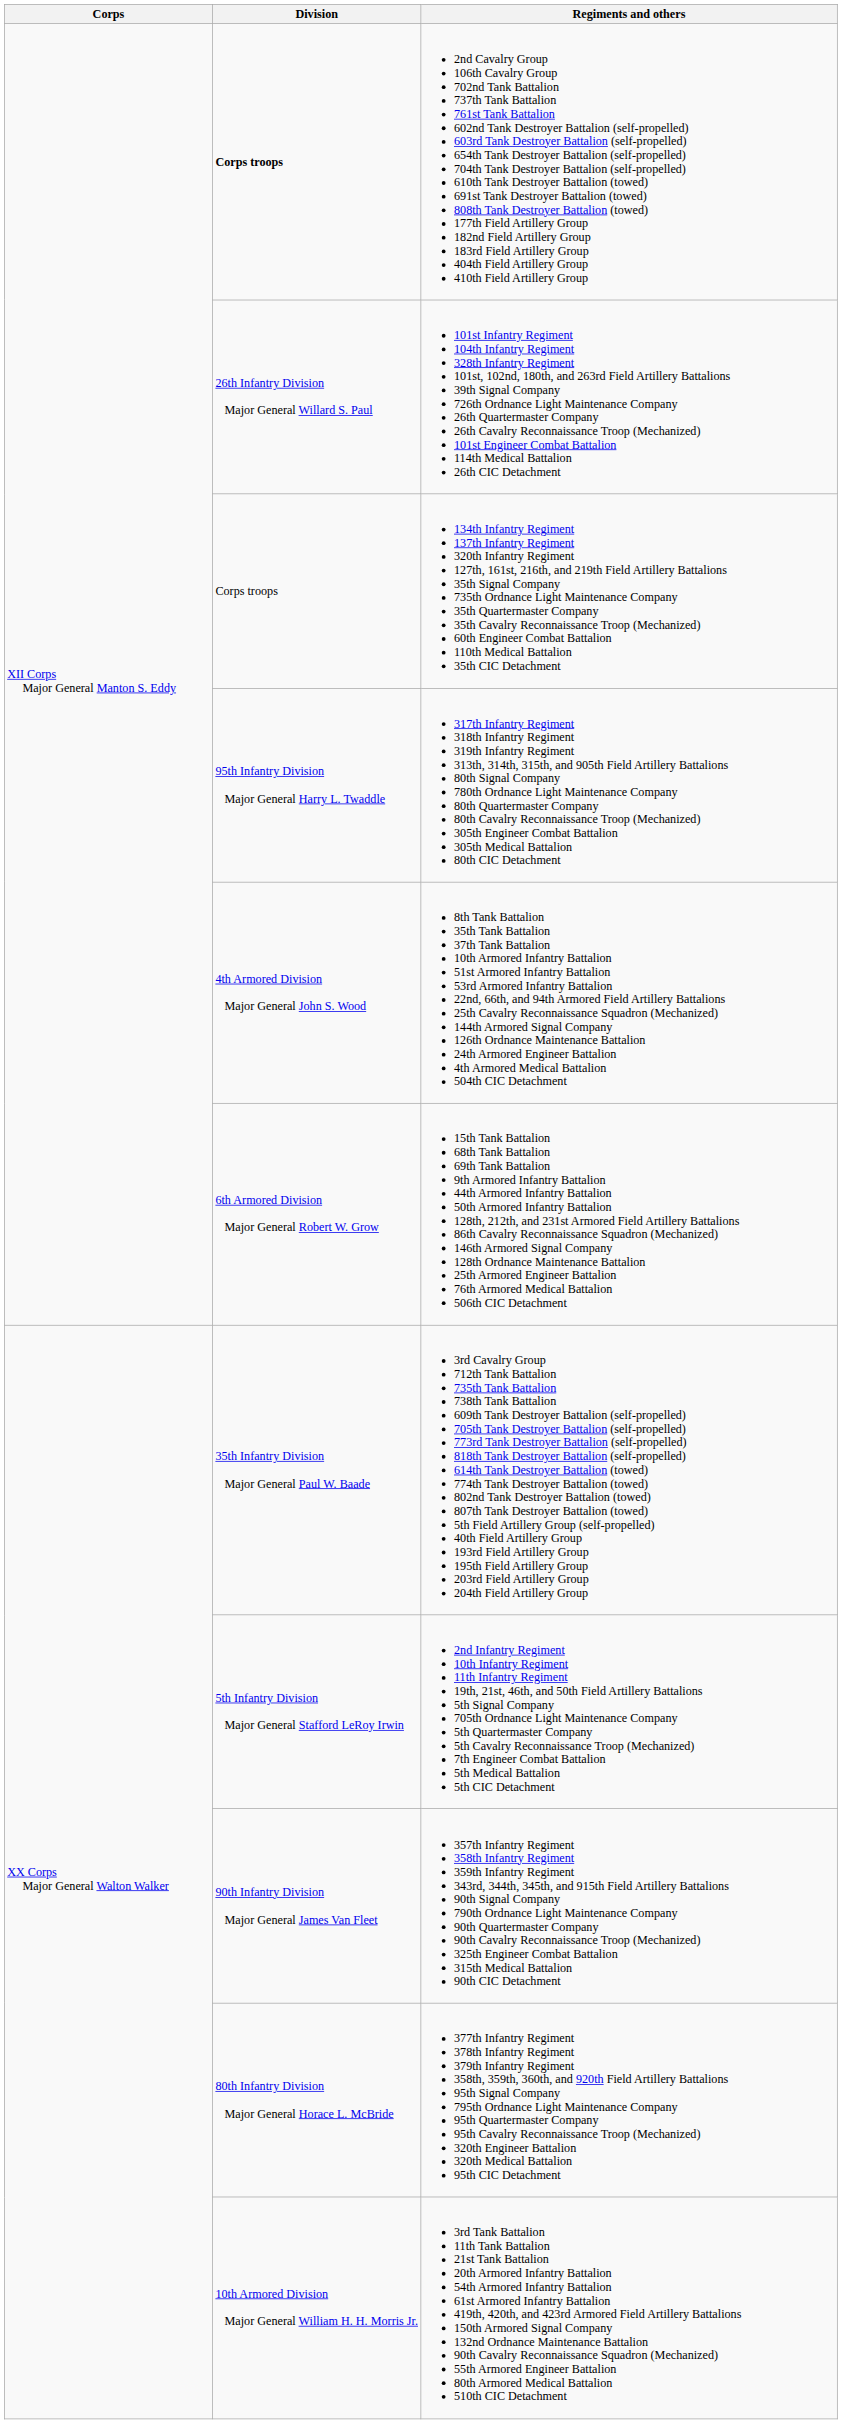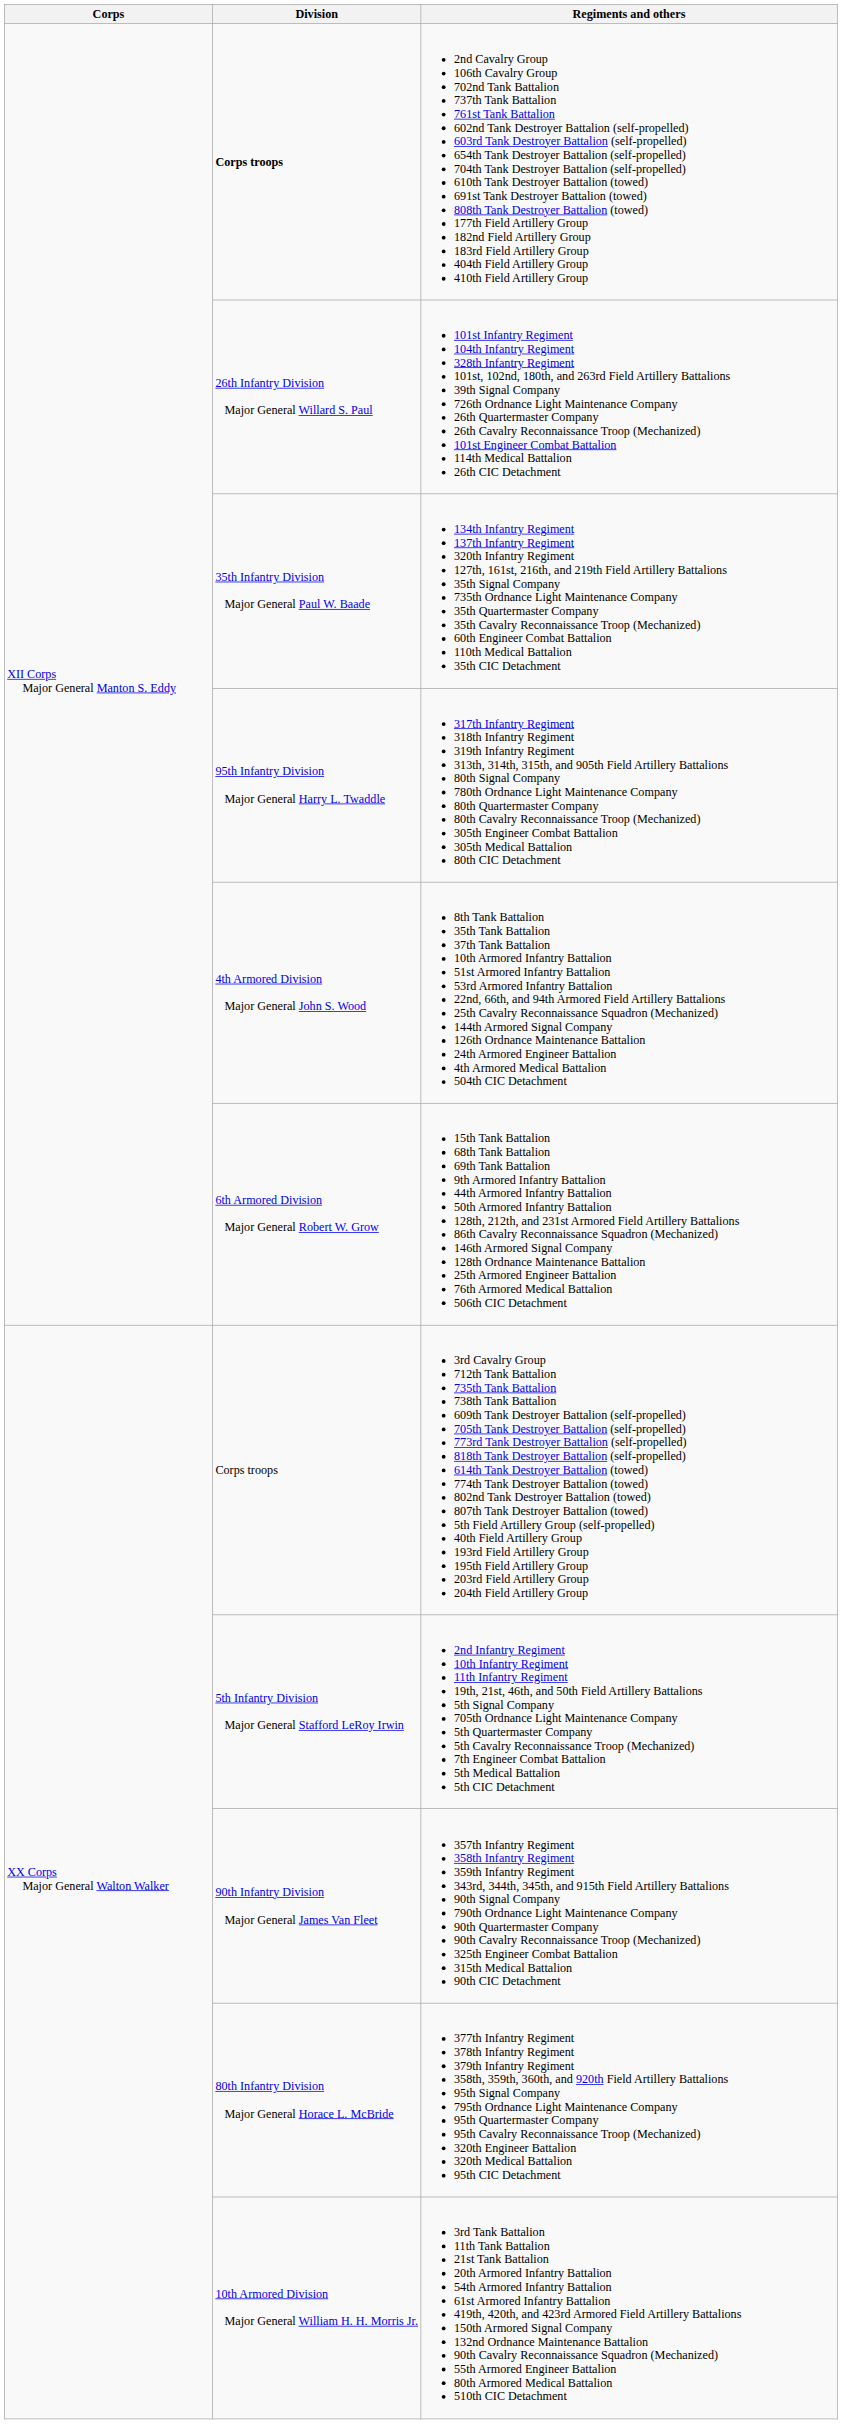(247, 591) Corps troops -> (293, 591) 35th Infantry Division Major General Paul W. Baade
(293, 1470) 35th Infantry Division Major General Paul W. Baade -> (247, 1470) Corps troops
